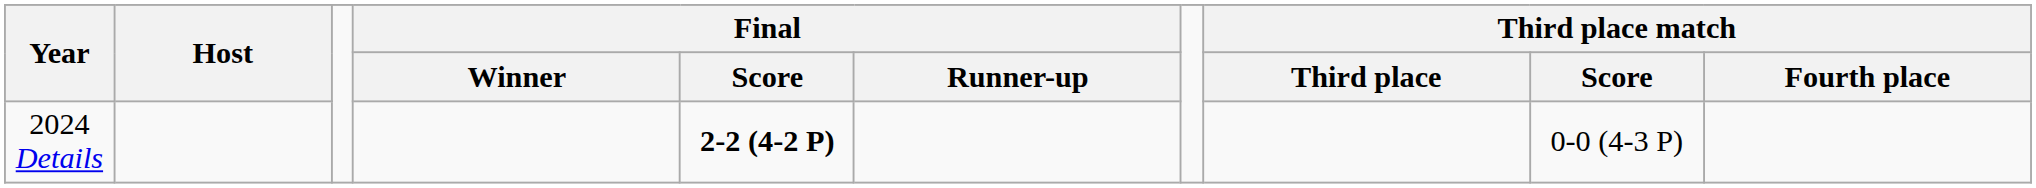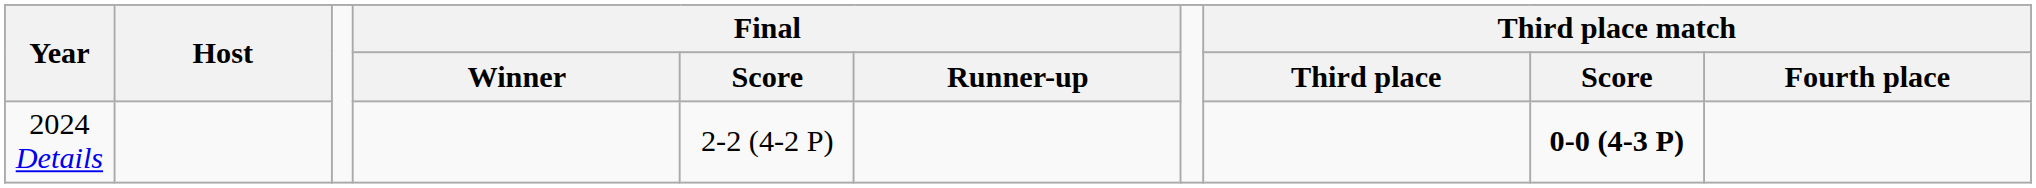(767, 141) bold -> (767, 141) normal
(1617, 141) normal -> (1617, 141) bold
